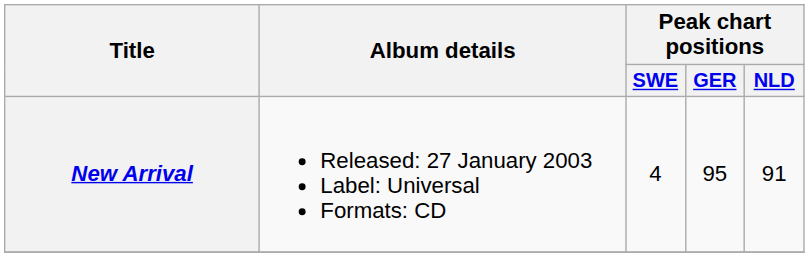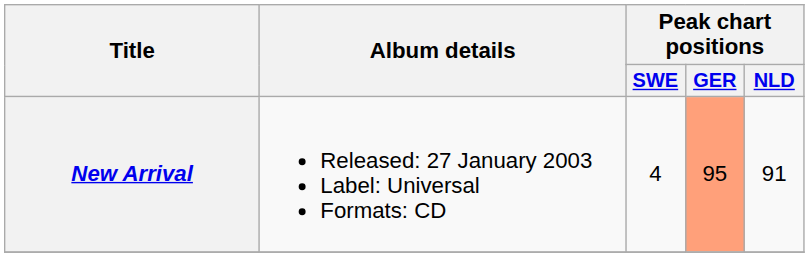(715, 173) no background -> (715, 173) lightsalmon background
